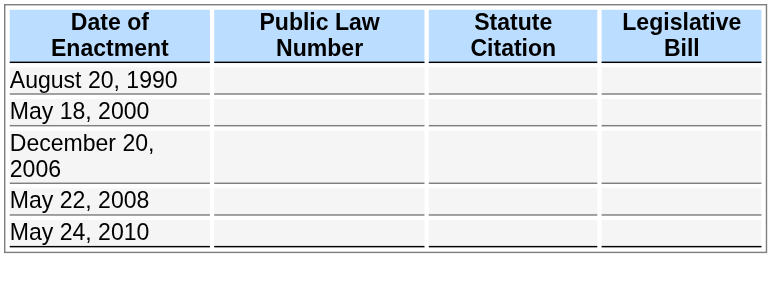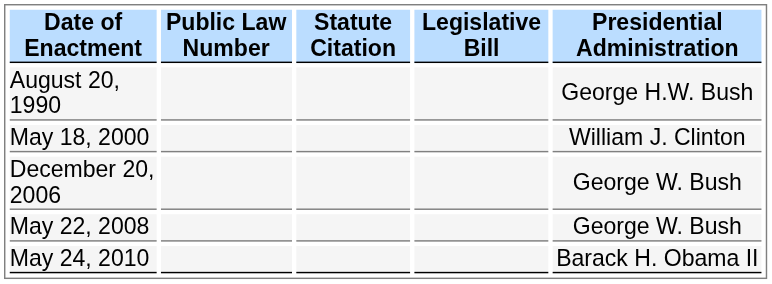+ column: (657, 35)
